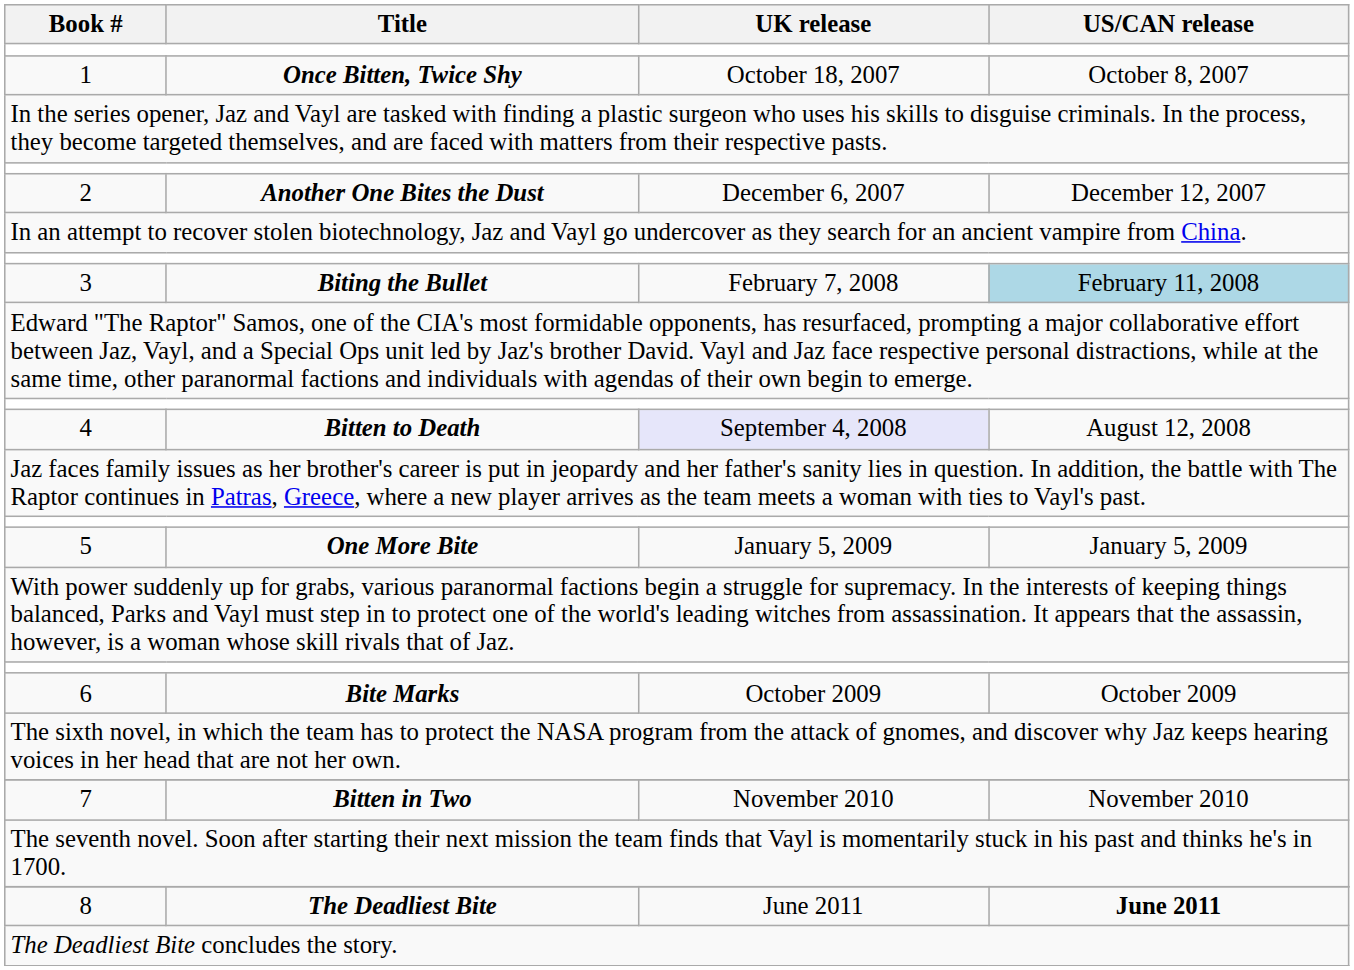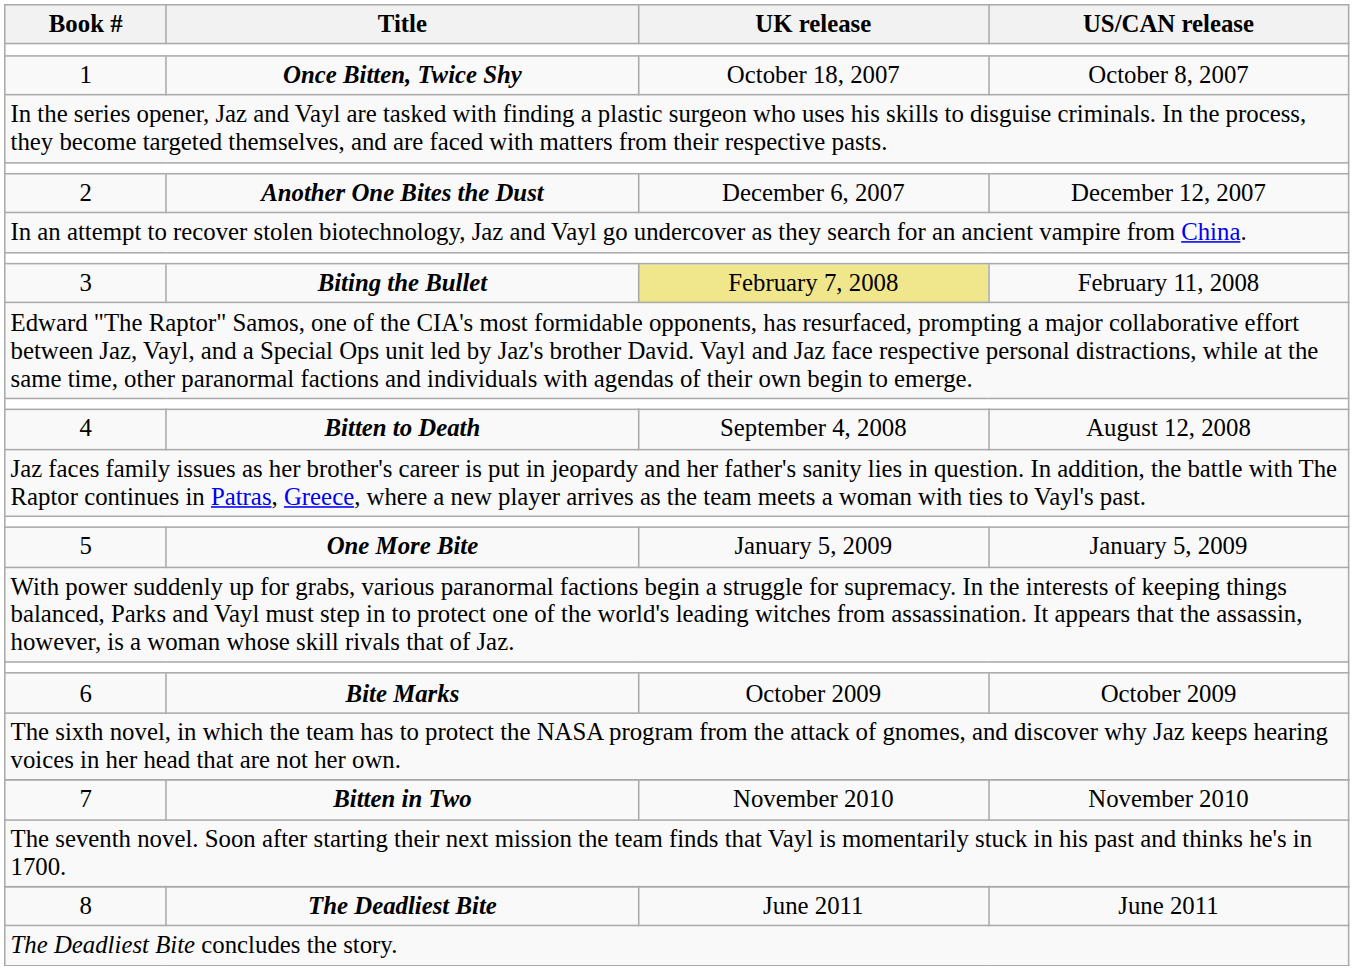(813, 283) no background -> (813, 283) khaki background
(1168, 283) lightblue background -> (1168, 283) no background
(813, 428) lavender background -> (813, 428) no background
(1168, 905) bold -> (1168, 905) normal
